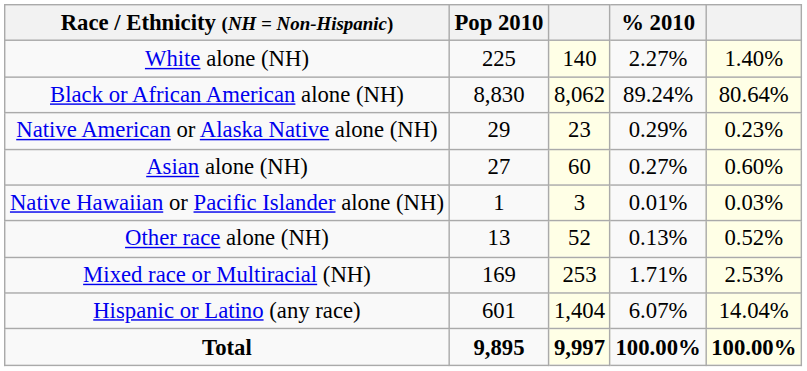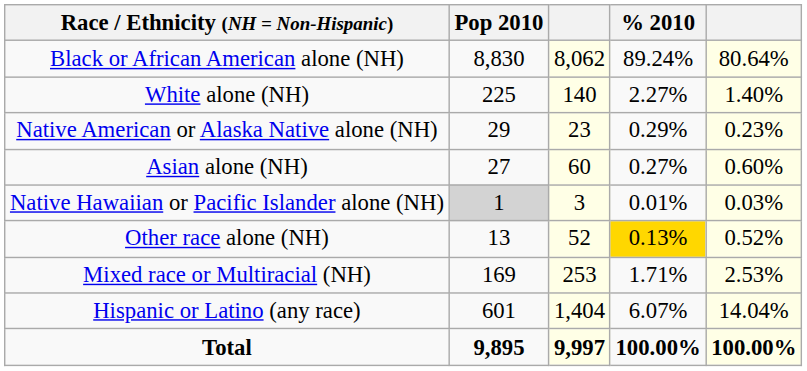rows swapped: (227, 58) <-> (227, 94)
(499, 202) no background -> (499, 202) lightgrey background
(658, 238) no background -> (658, 238) gold background
